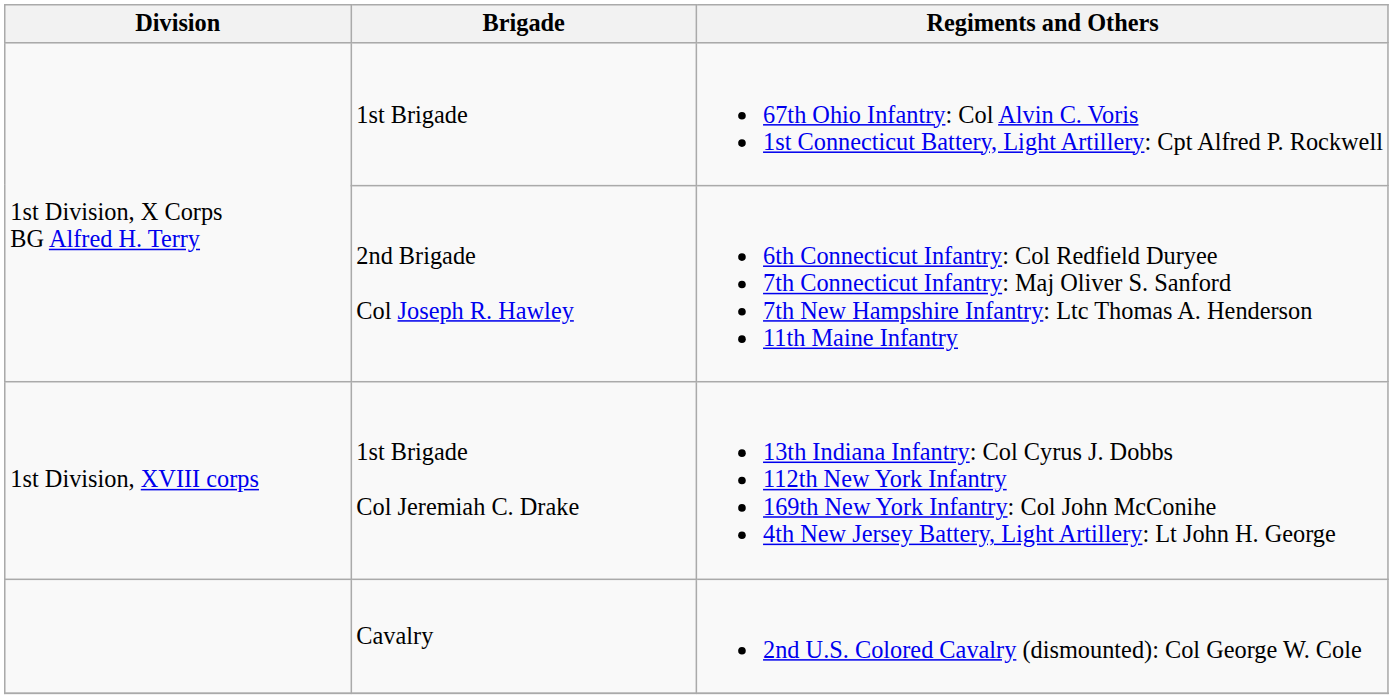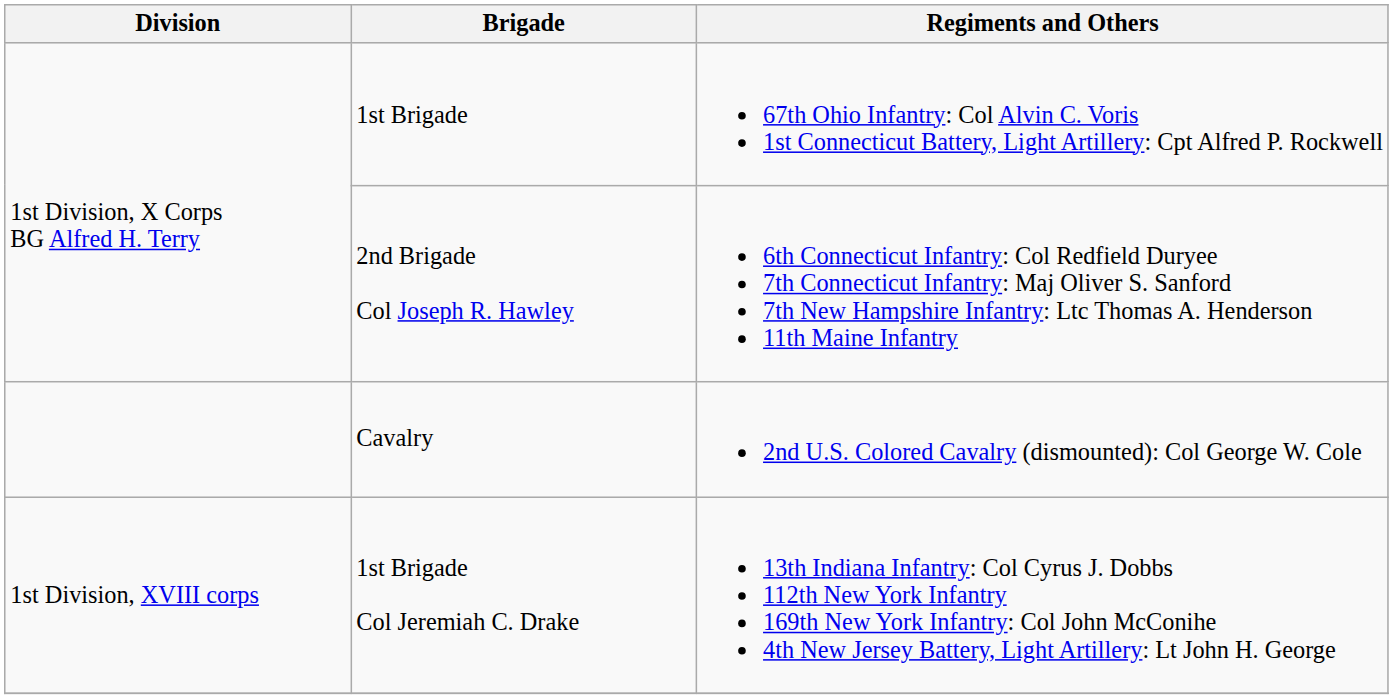rows swapped: (468, 479) <-> (395, 635)
